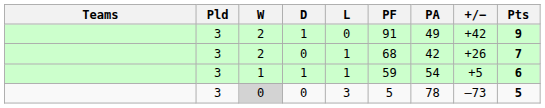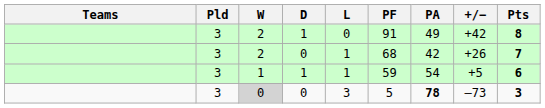(518, 34) 9 -> (518, 34) 8
(432, 93) normal -> (432, 93) bold
(518, 93) 5 -> (518, 93) 3
